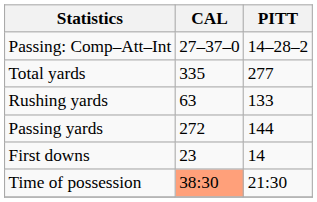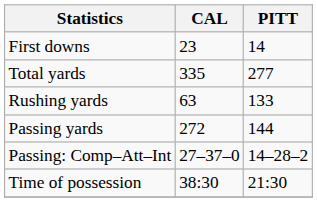rows swapped: (49, 155) <-> (90, 45)
(199, 182) lightsalmon background -> (199, 182) no background
